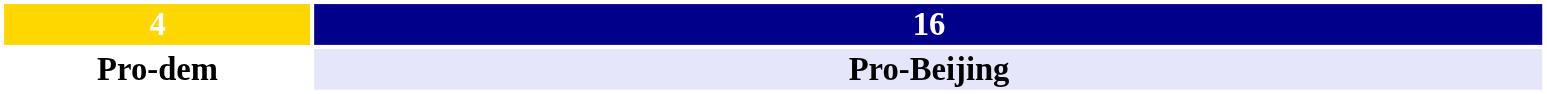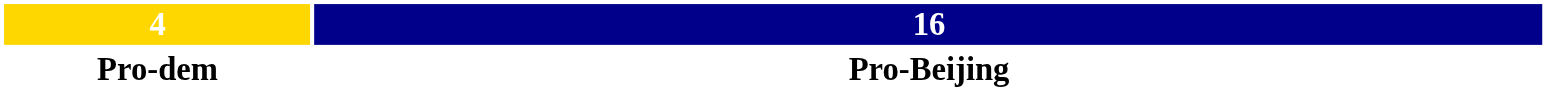(929, 68) lavender background -> (929, 68) no background
